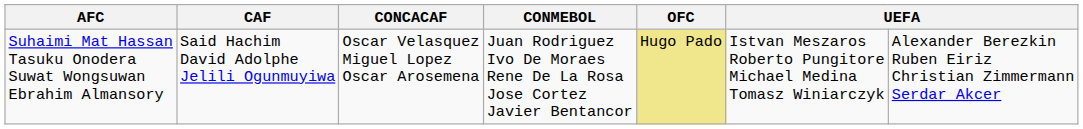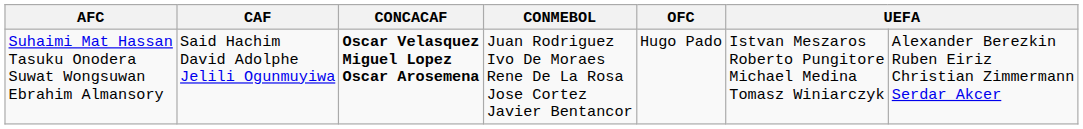(411, 59) normal -> (411, 59) bold
(681, 42) khaki background -> (681, 42) no background
